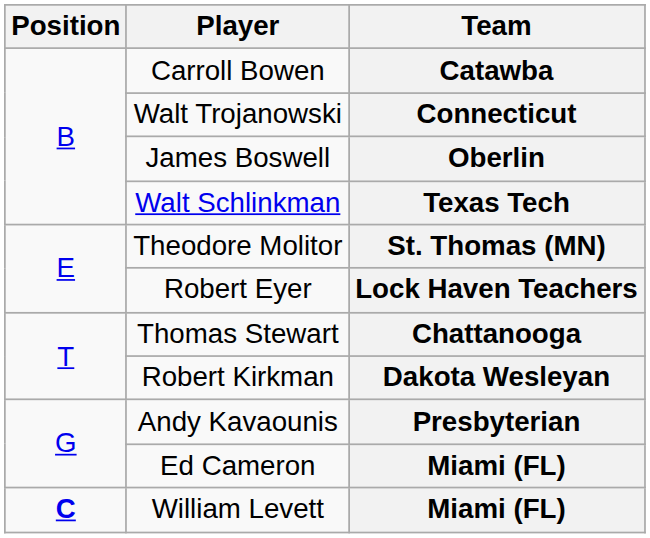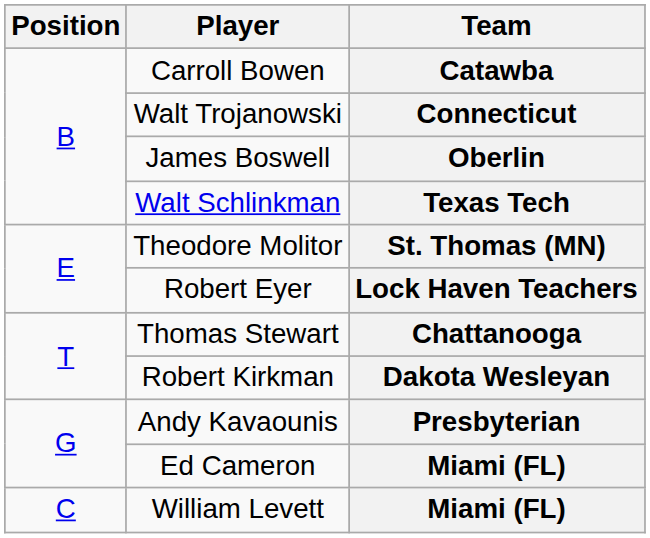(66, 509) bold -> (66, 509) normal
